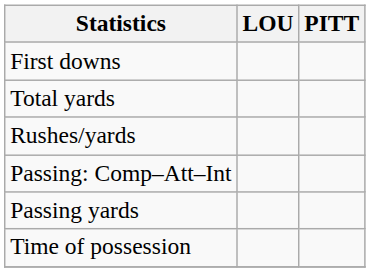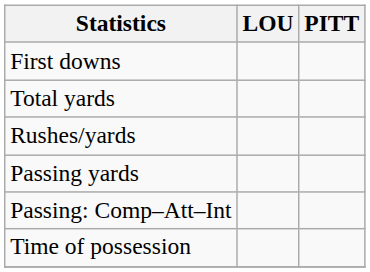rows swapped: (75, 210) <-> (121, 172)
